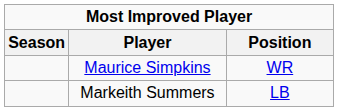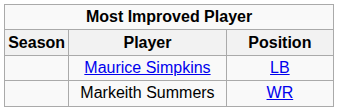(280, 67) WR -> (280, 67) LB
(280, 93) LB -> (280, 93) WR
